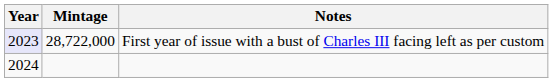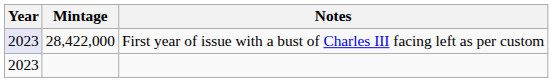(80, 41) 28,722,000 -> (80, 41) 28,422,000
(23, 65) 2024 -> (23, 65) 2023
